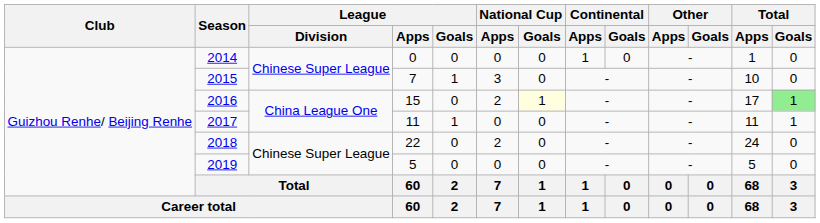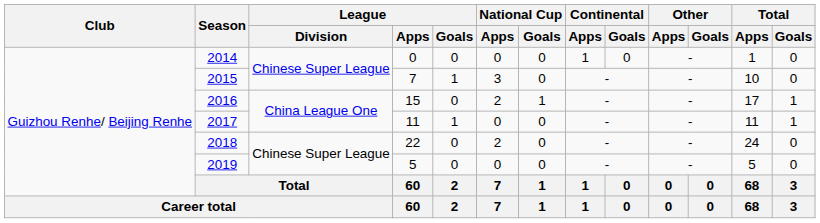(542, 100) lightyellow background -> (542, 100) no background
(794, 100) lightgreen background -> (794, 100) no background
